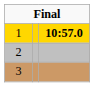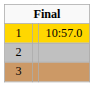(64, 33) bold -> (64, 33) normal
